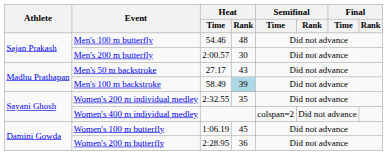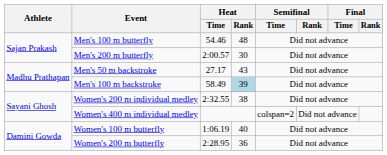(243, 99) 35 -> (243, 99) 38
(243, 129) 45 -> (243, 129) 40
